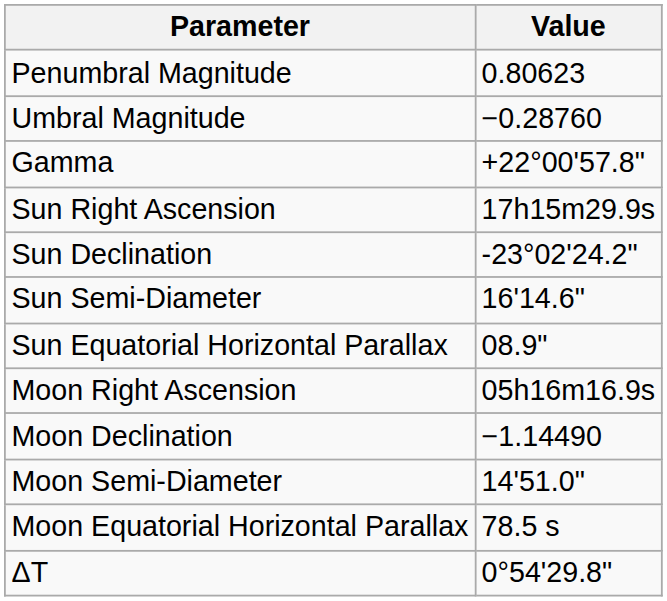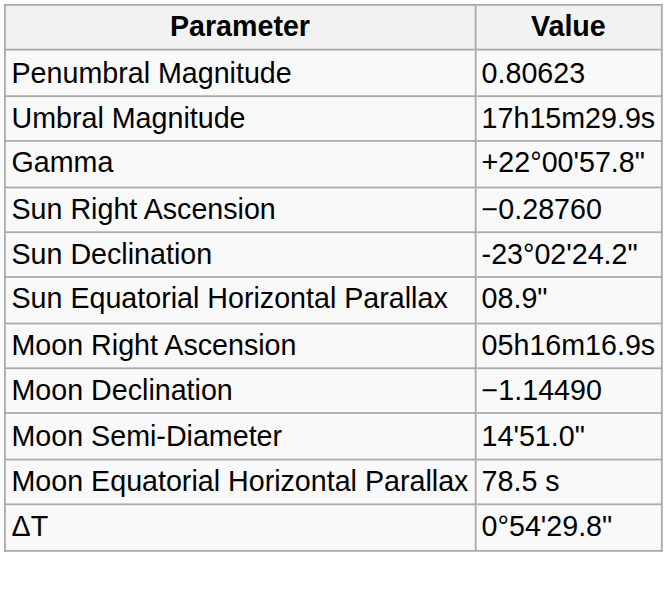(542, 118) −0.28760 -> (568, 118) 17h15m29.9s
(568, 208) 17h15m29.9s -> (542, 208) −0.28760
- row: (136, 299)
